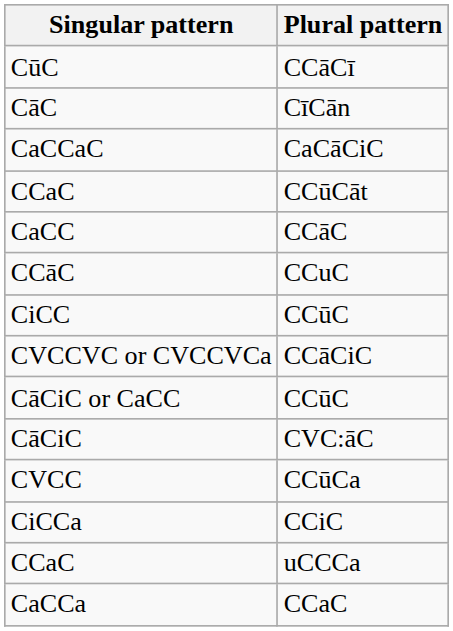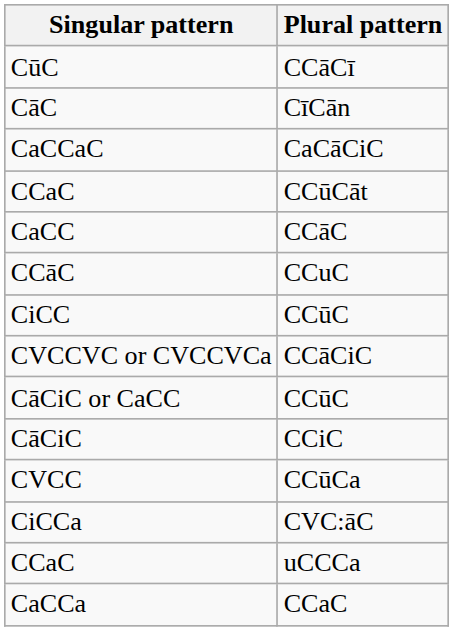(329, 438) CVC:āC -> (313, 438) CCiC
(313, 521) CCiC -> (329, 521) CVC:āC
